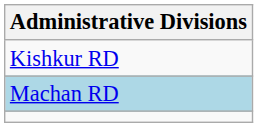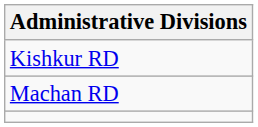(64, 93) lightblue background -> (64, 93) no background
